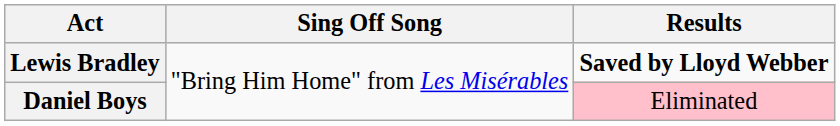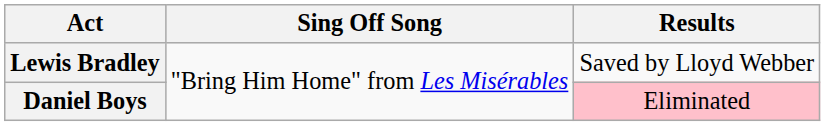(704, 62) bold -> (697, 62) normal
